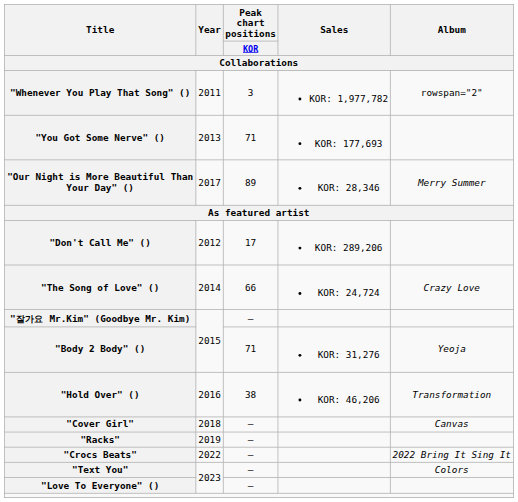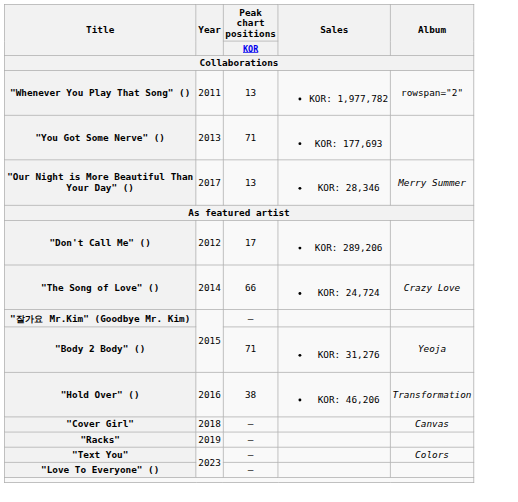(251, 93) 3 -> (251, 93) 13
(251, 183) 89 -> (251, 183) 13
- row: (100, 455)
